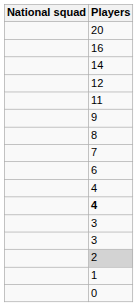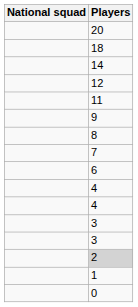(97, 48) 16 -> (97, 48) 18
(94, 205) bold -> (94, 205) normal
